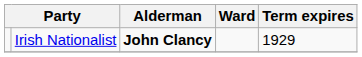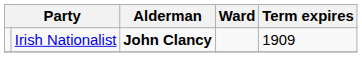(279, 39) 1929 -> (279, 39) 1909
